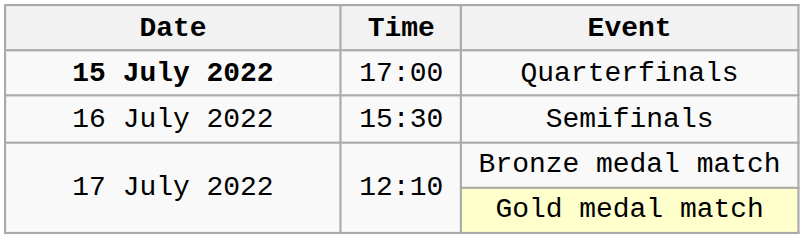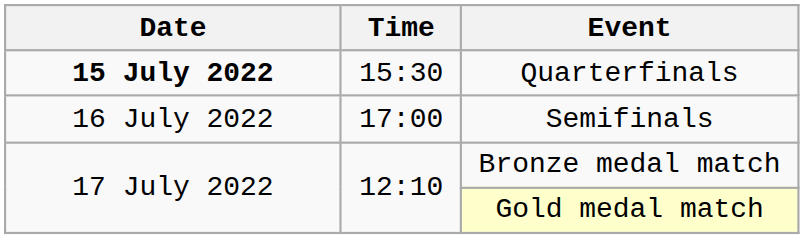(401, 73) 17:00 -> (401, 73) 15:30
(401, 119) 15:30 -> (401, 119) 17:00
